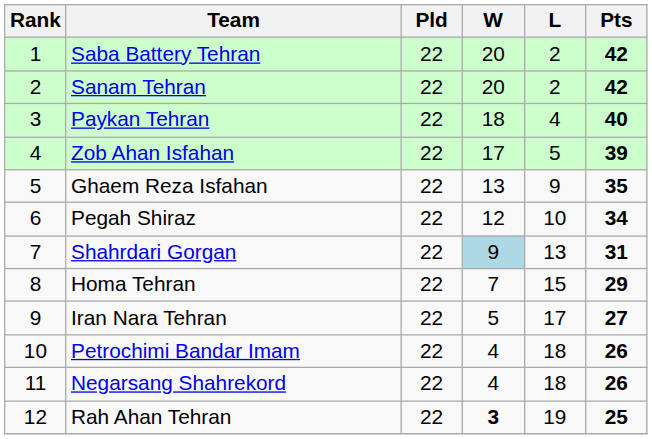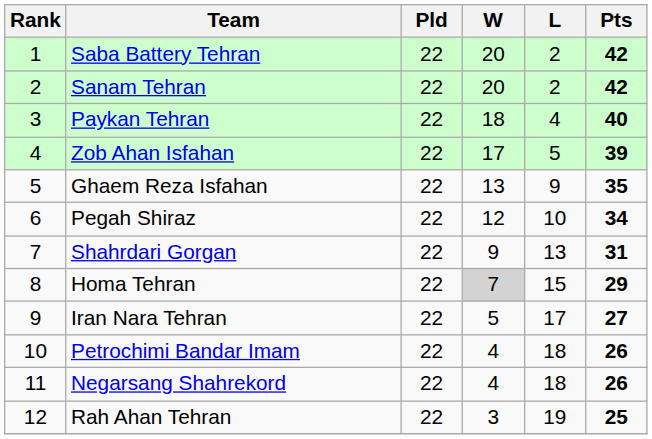(493, 251) lightblue background -> (493, 251) no background
(493, 284) no background -> (493, 284) lightgrey background
(493, 416) bold -> (493, 416) normal
